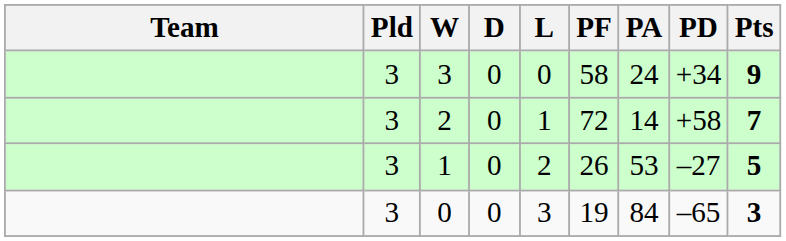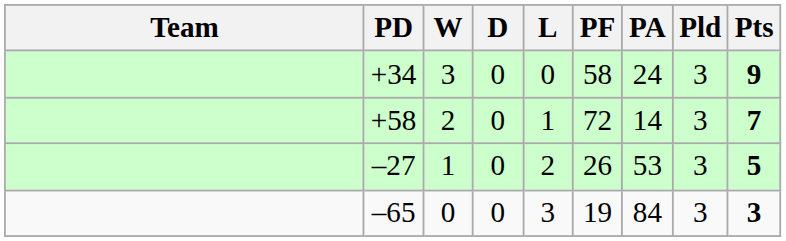columns swapped: (392, 27) <-> (698, 27)
